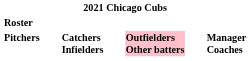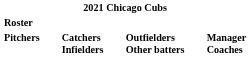(155, 43) pink background -> (155, 43) no background
